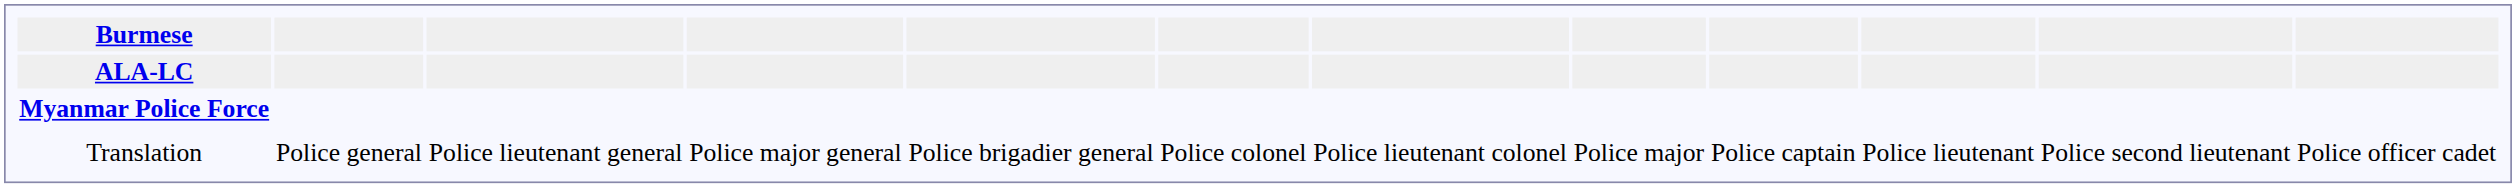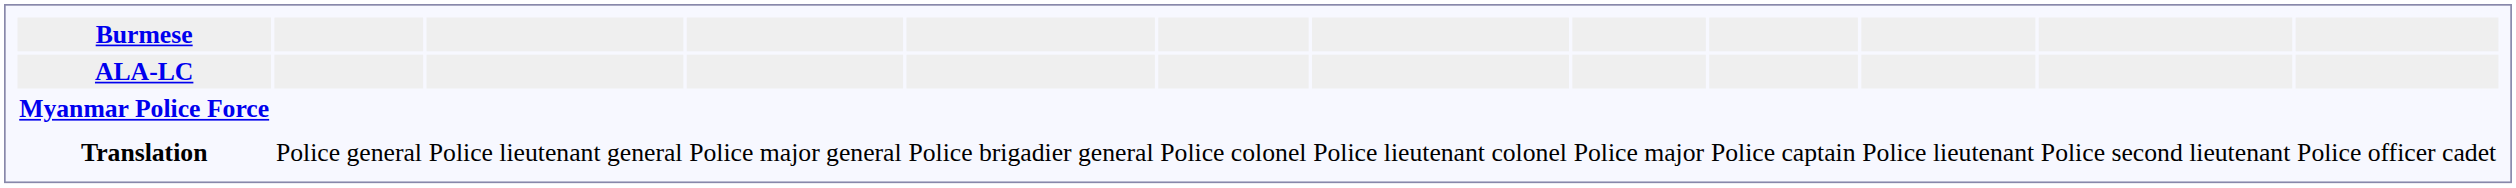(144, 152) normal -> (144, 152) bold
